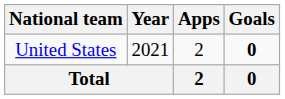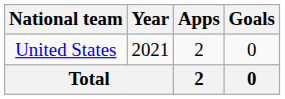(252, 49) bold -> (252, 49) normal
